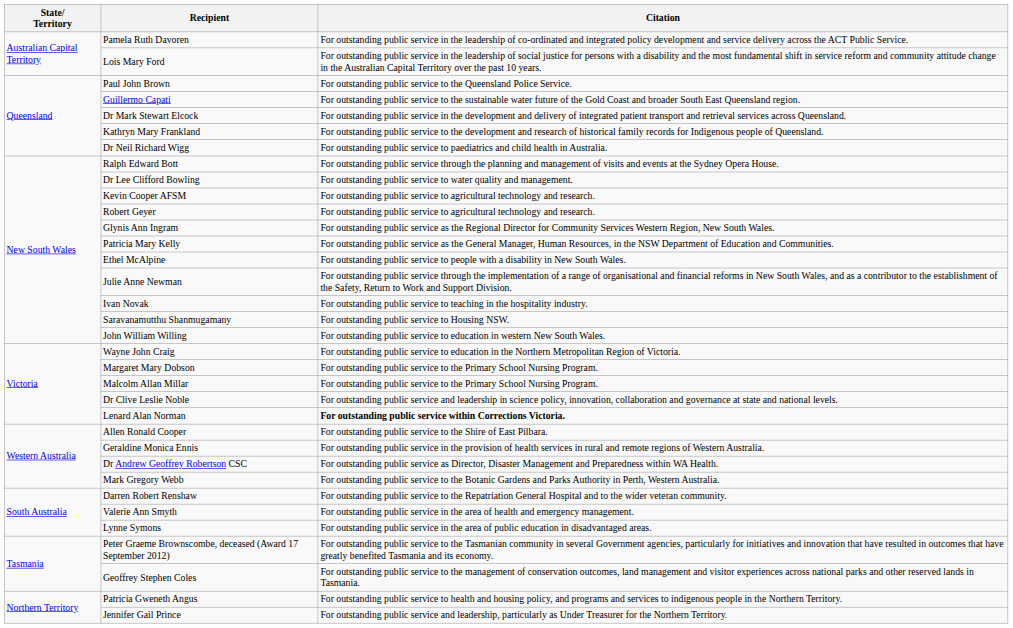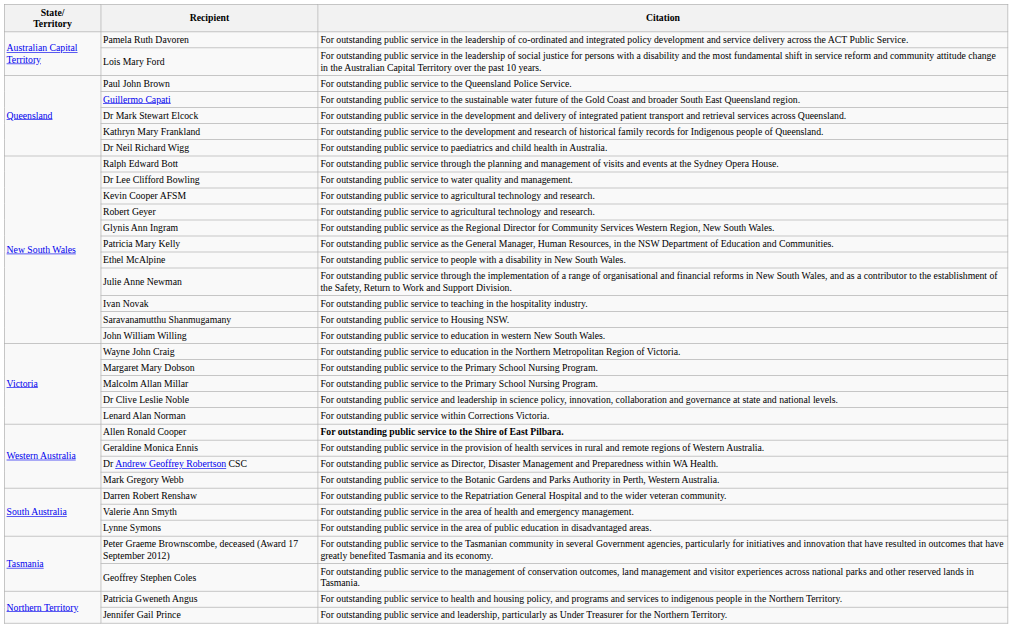(443, 416) bold -> (435, 416) normal
(434, 432) normal -> (442, 432) bold
